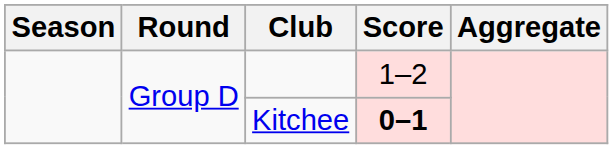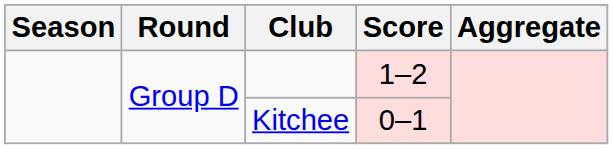(403, 119) bold -> (403, 119) normal
